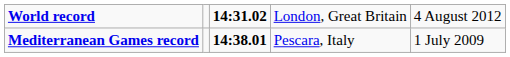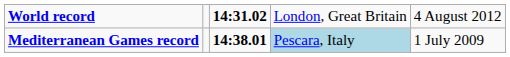(314, 40) no background -> (314, 40) lightblue background
